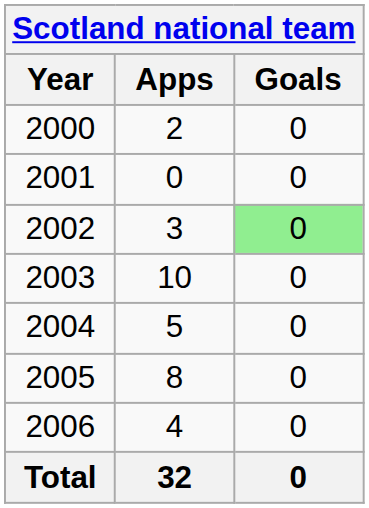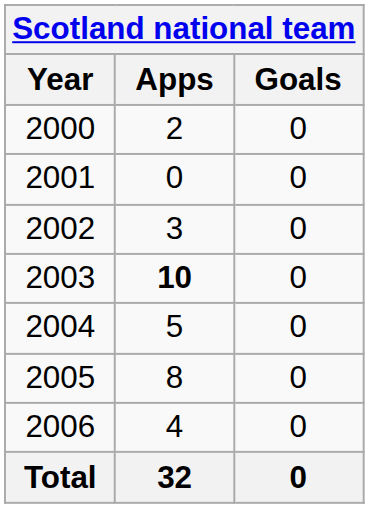(298, 228) lightgreen background -> (298, 228) no background
(175, 278) normal -> (175, 278) bold
